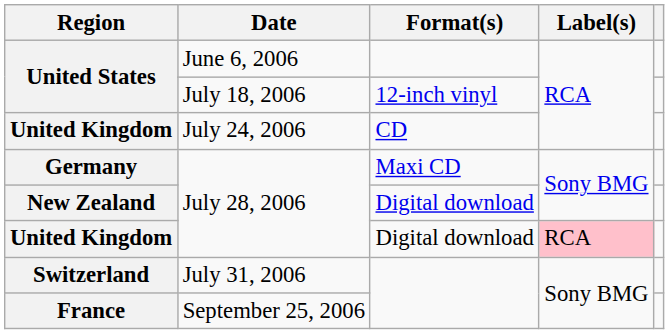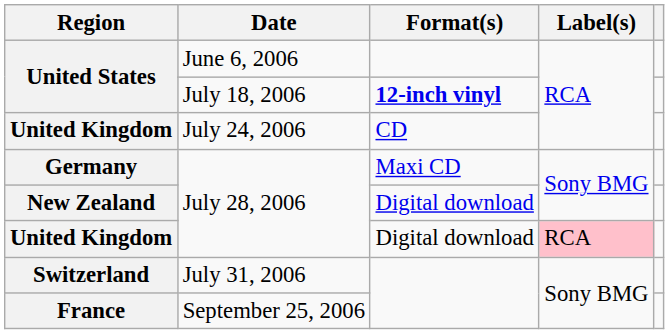(436, 94) normal -> (438, 94) bold
